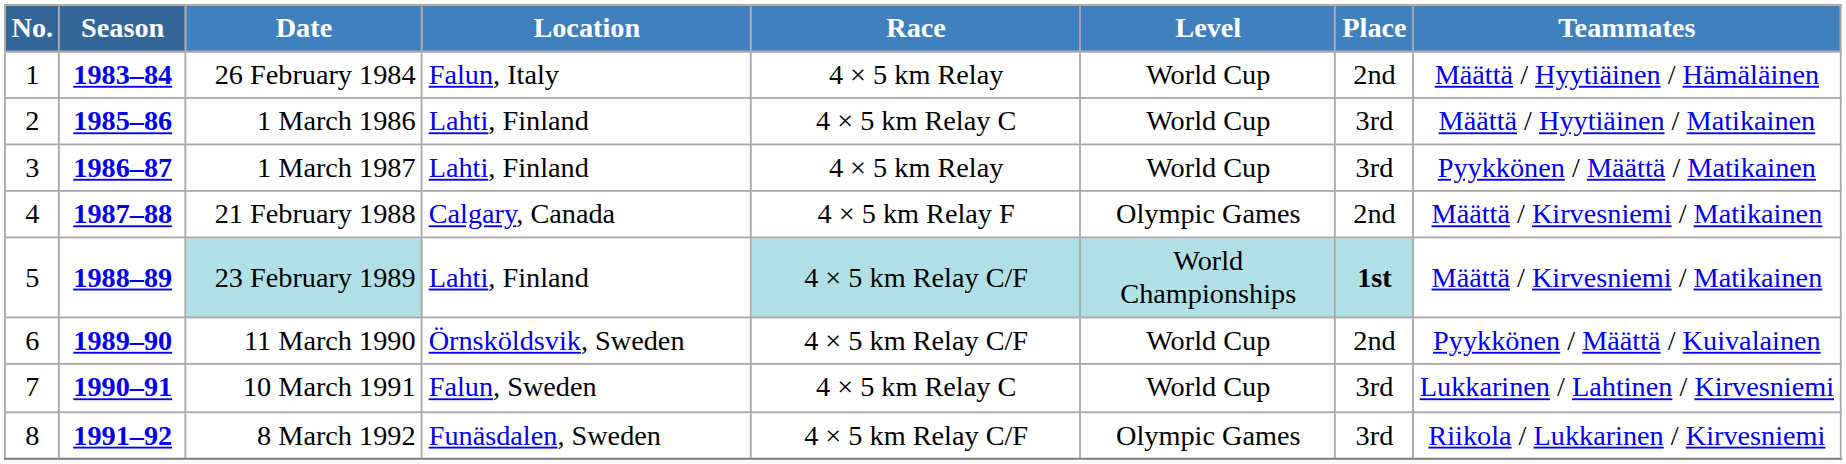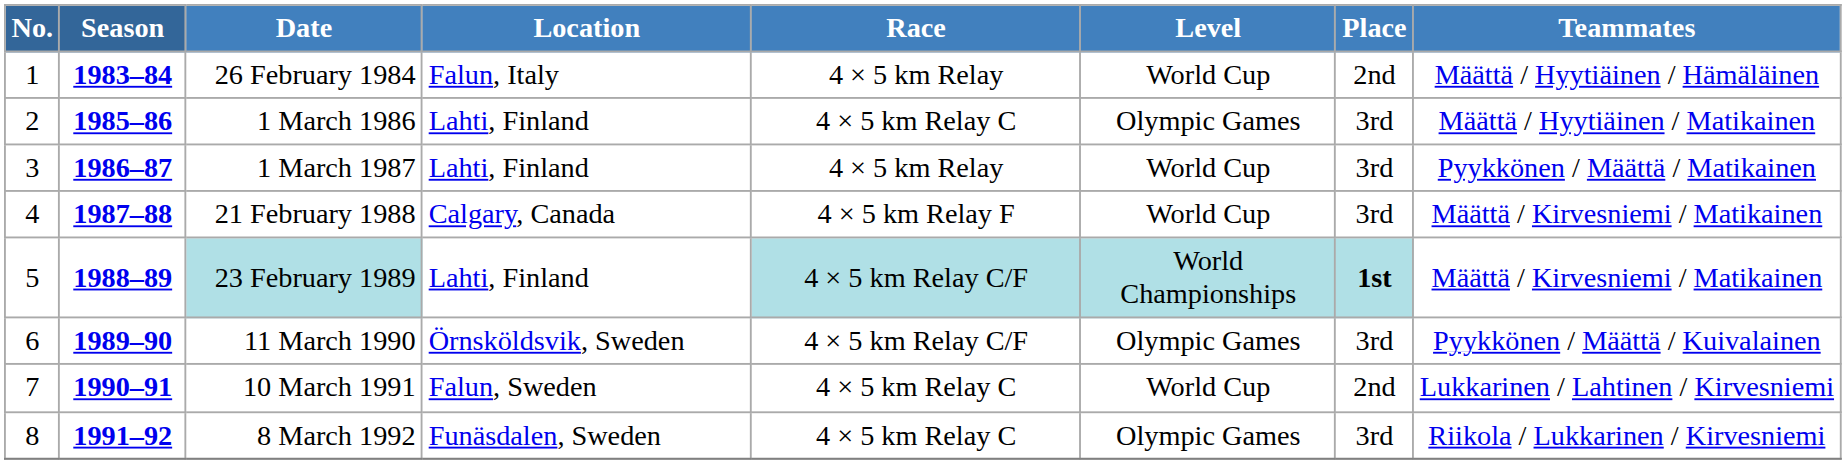(1208, 121) World Cup -> (1208, 121) Olympic Games
(1208, 214) Olympic Games -> (1208, 214) World Cup
(1374, 214) 2nd -> (1374, 214) 3rd
(1208, 341) World Cup -> (1208, 341) Olympic Games
(1374, 341) 2nd -> (1374, 341) 3rd
(1374, 387) 3rd -> (1374, 387) 2nd
(916, 434) 4 × 5 km Relay C/F -> (916, 434) 4 × 5 km Relay C
